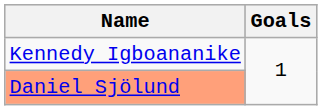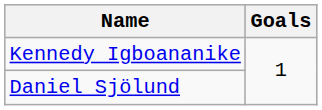(95, 87) lightsalmon background -> (95, 87) no background
